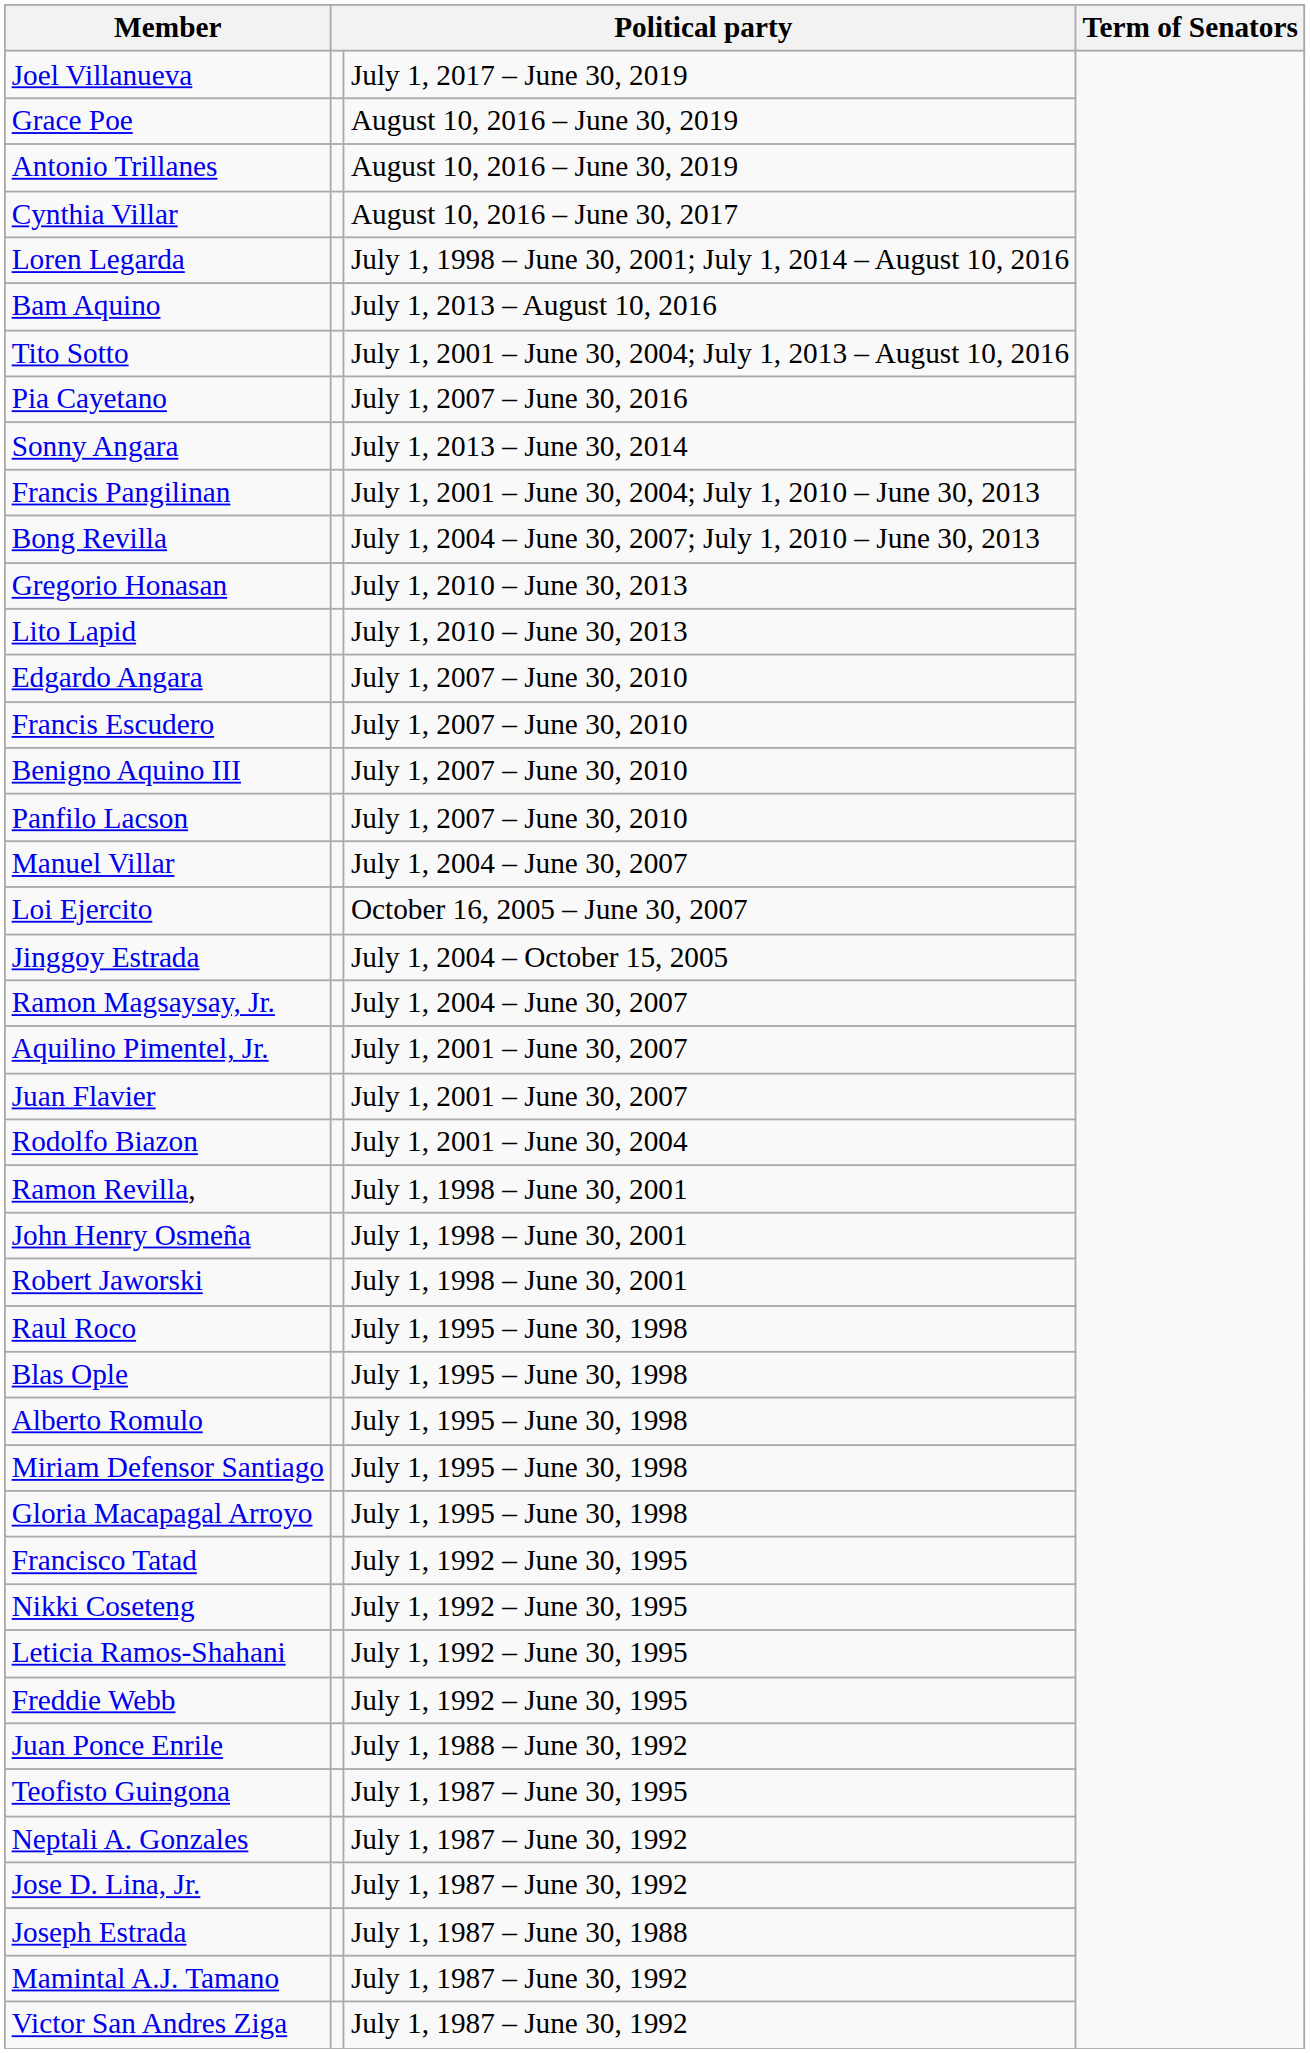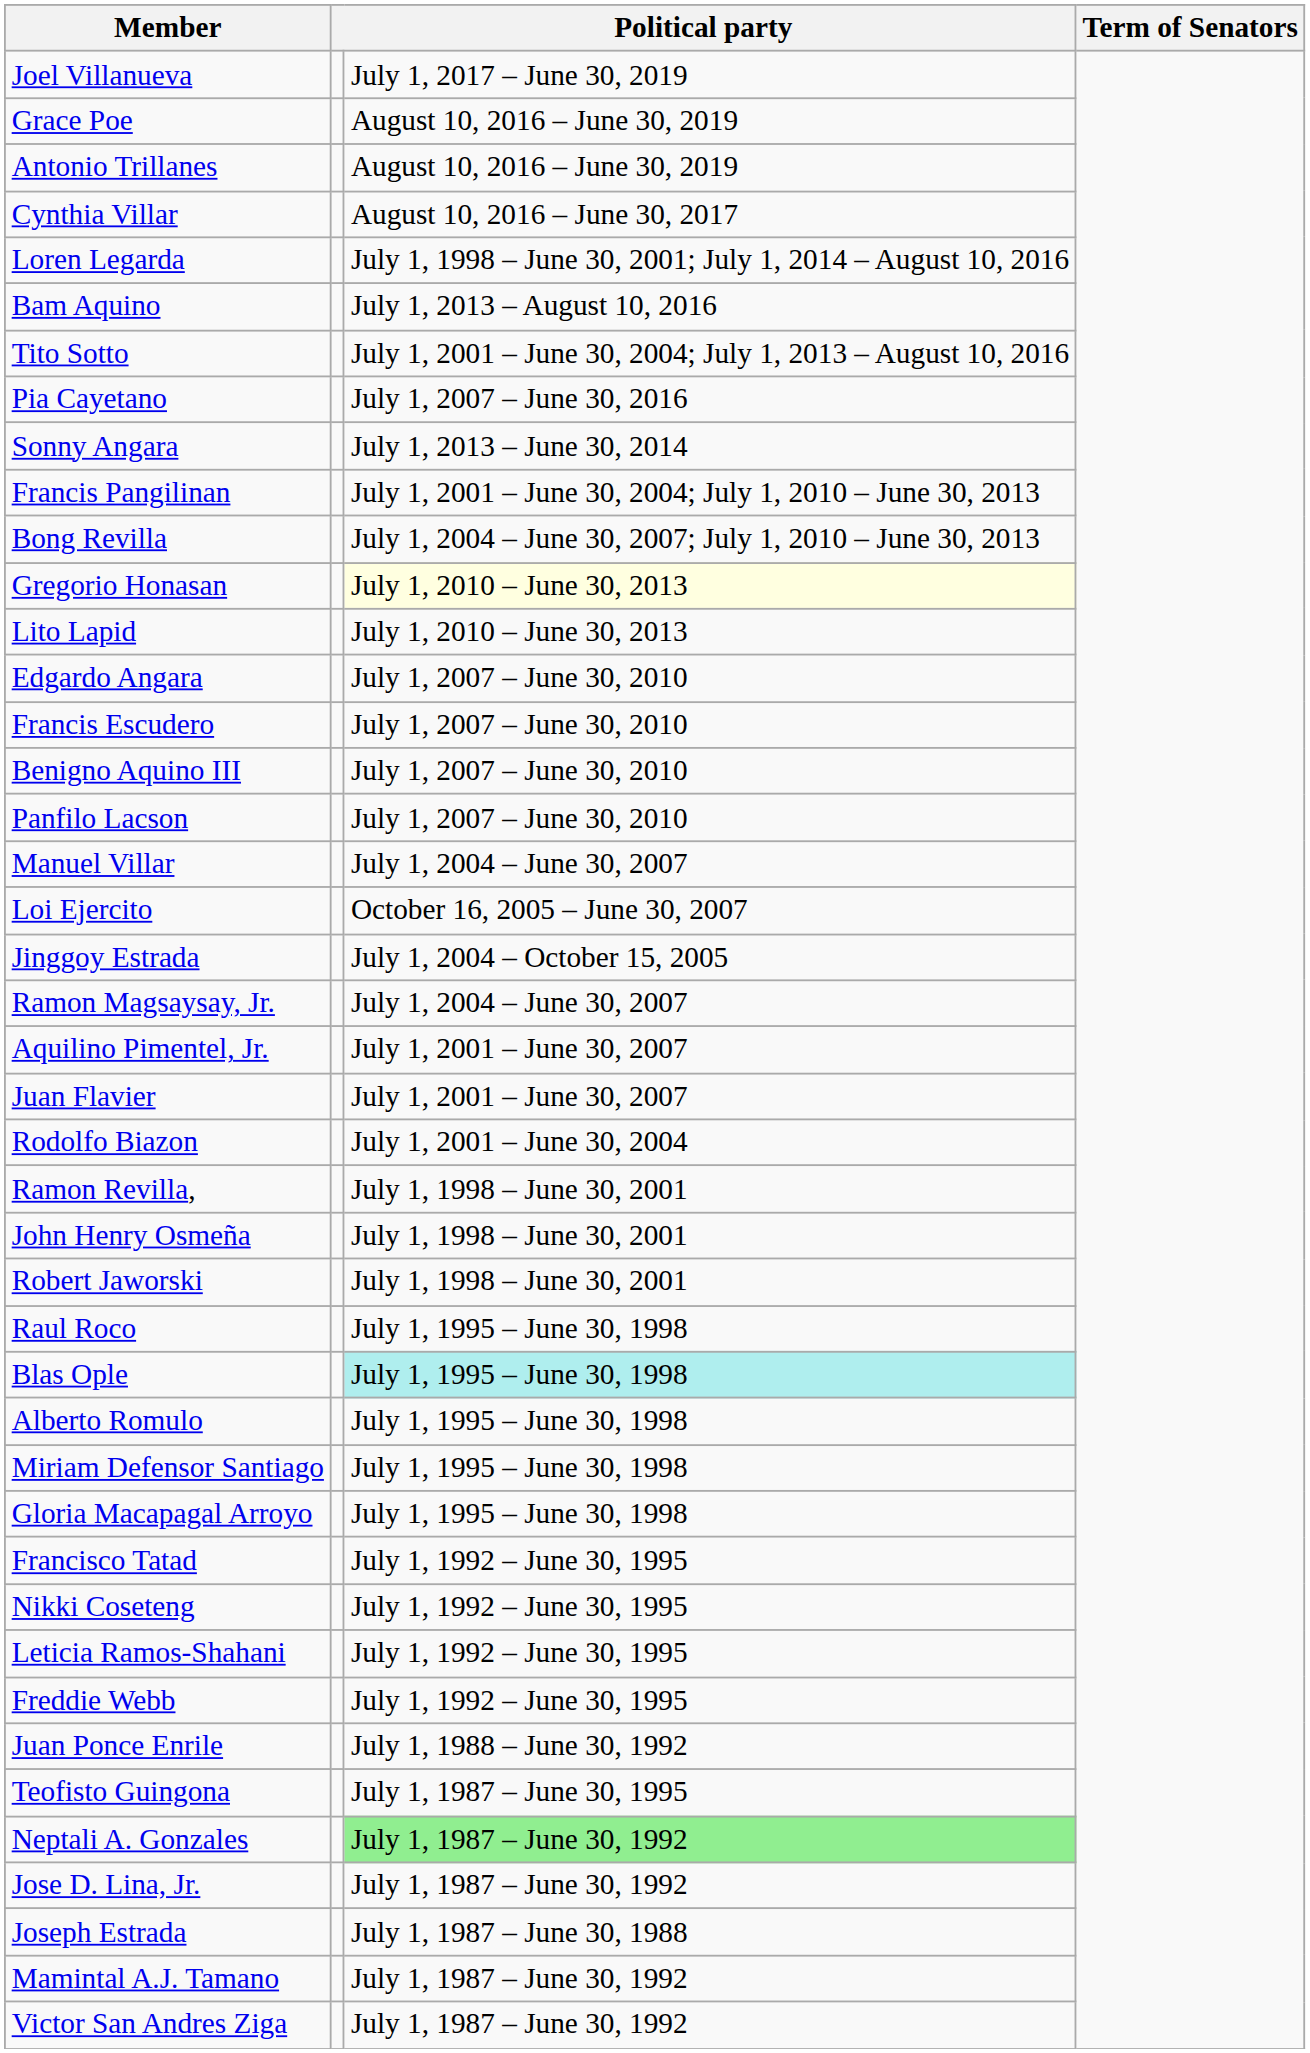(519, 584) no background -> (519, 584) lightyellow background
(519, 1374) no background -> (519, 1374) paleturquoise background
(519, 1838) no background -> (519, 1838) lightgreen background
